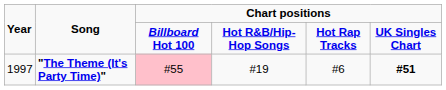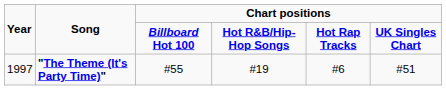(174, 69) pink background -> (174, 69) no background
(406, 69) bold -> (406, 69) normal
